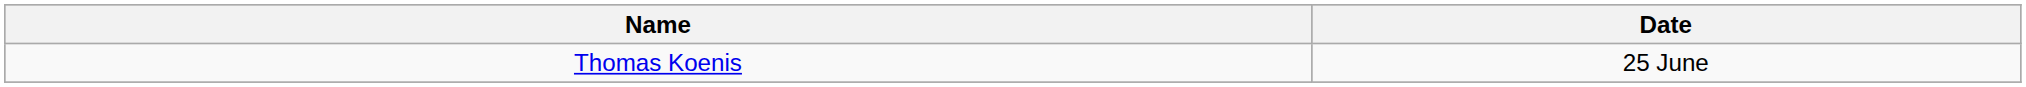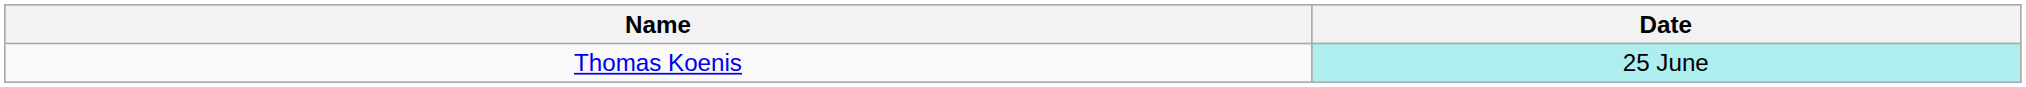(1666, 63) no background -> (1666, 63) paleturquoise background
